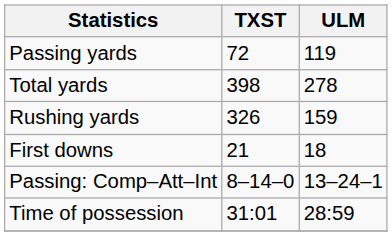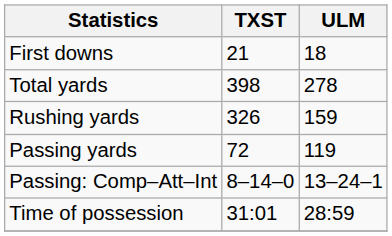rows swapped: (61, 149) <-> (73, 53)
